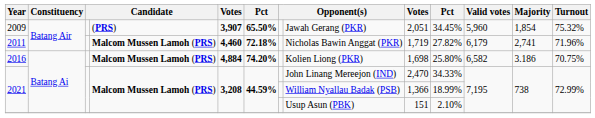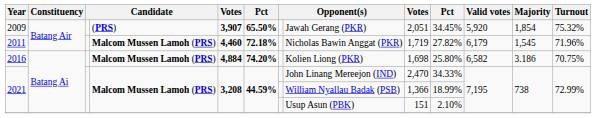(477, 27) 5,960 -> (477, 27) 5,920
(525, 43) 2,741 -> (525, 43) 1,545
